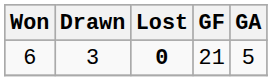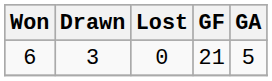(162, 58) bold -> (162, 58) normal
